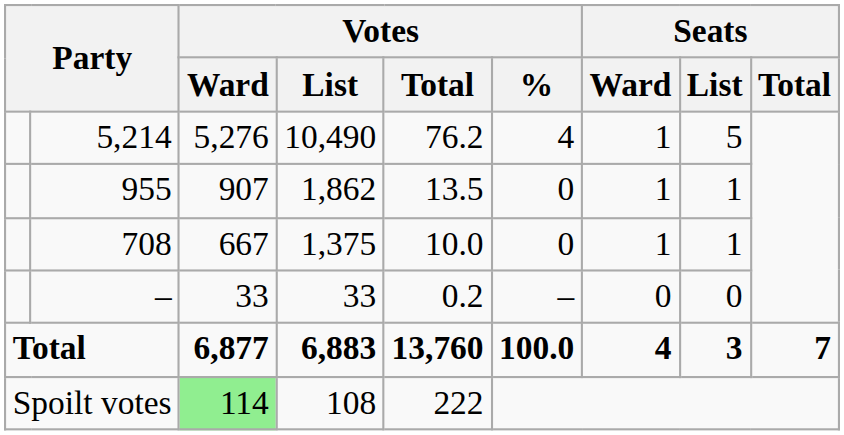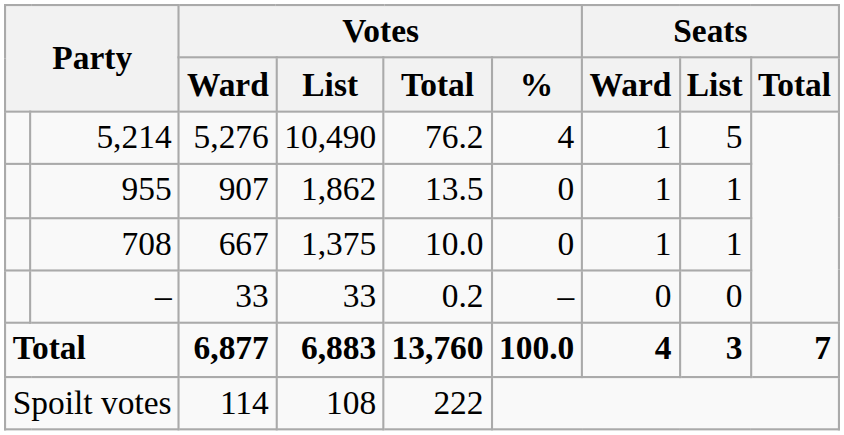(244, 402) lightgreen background -> (244, 402) no background
